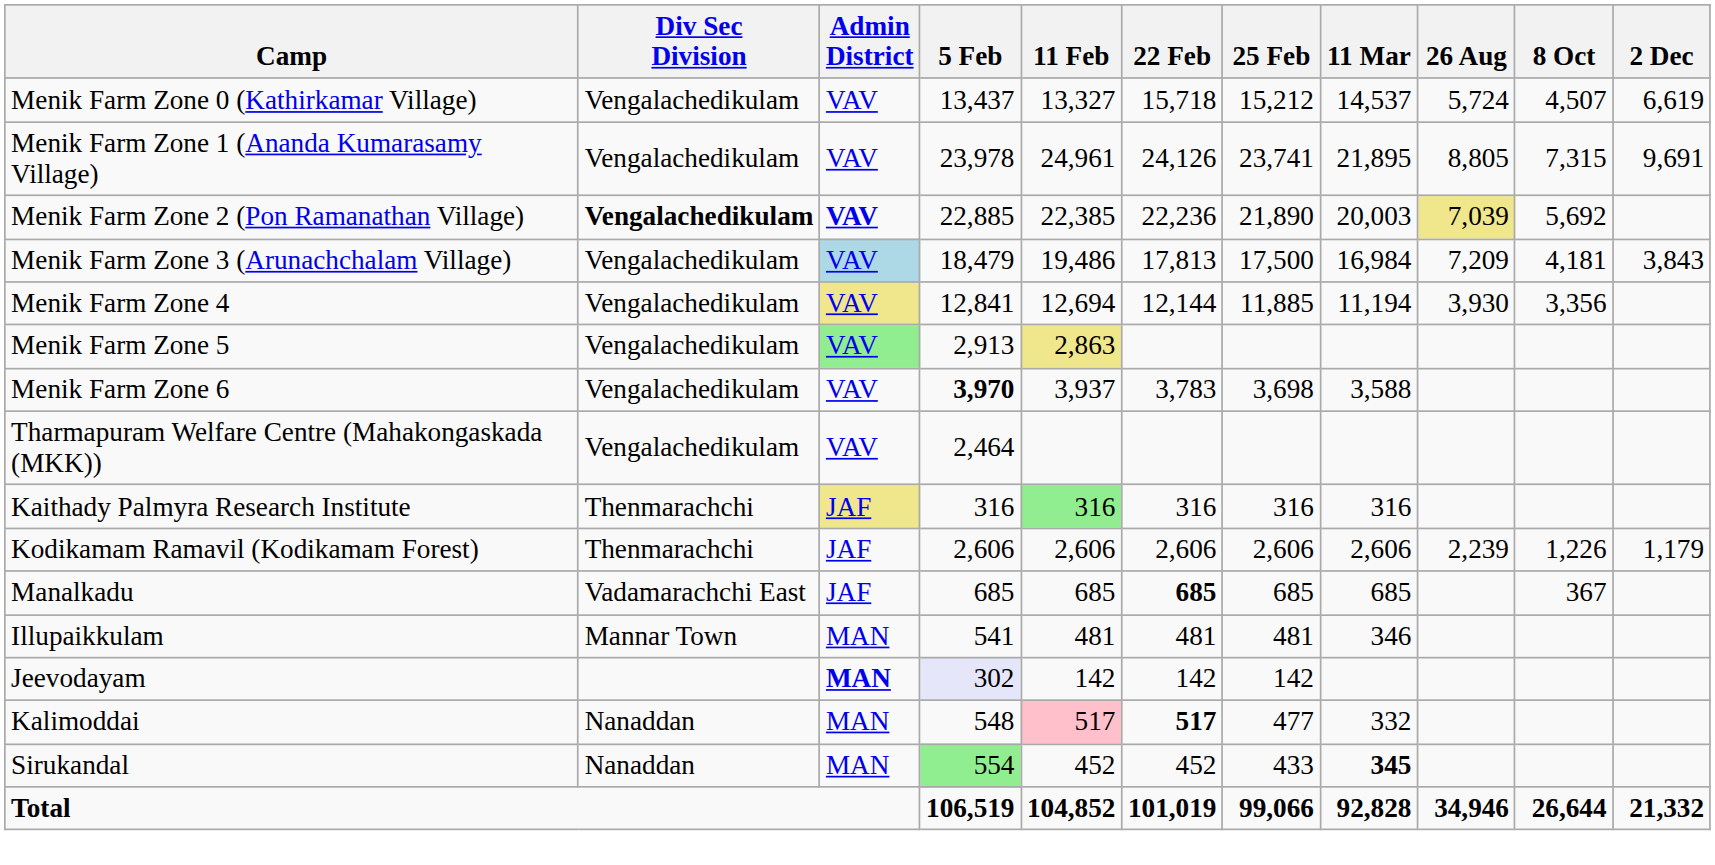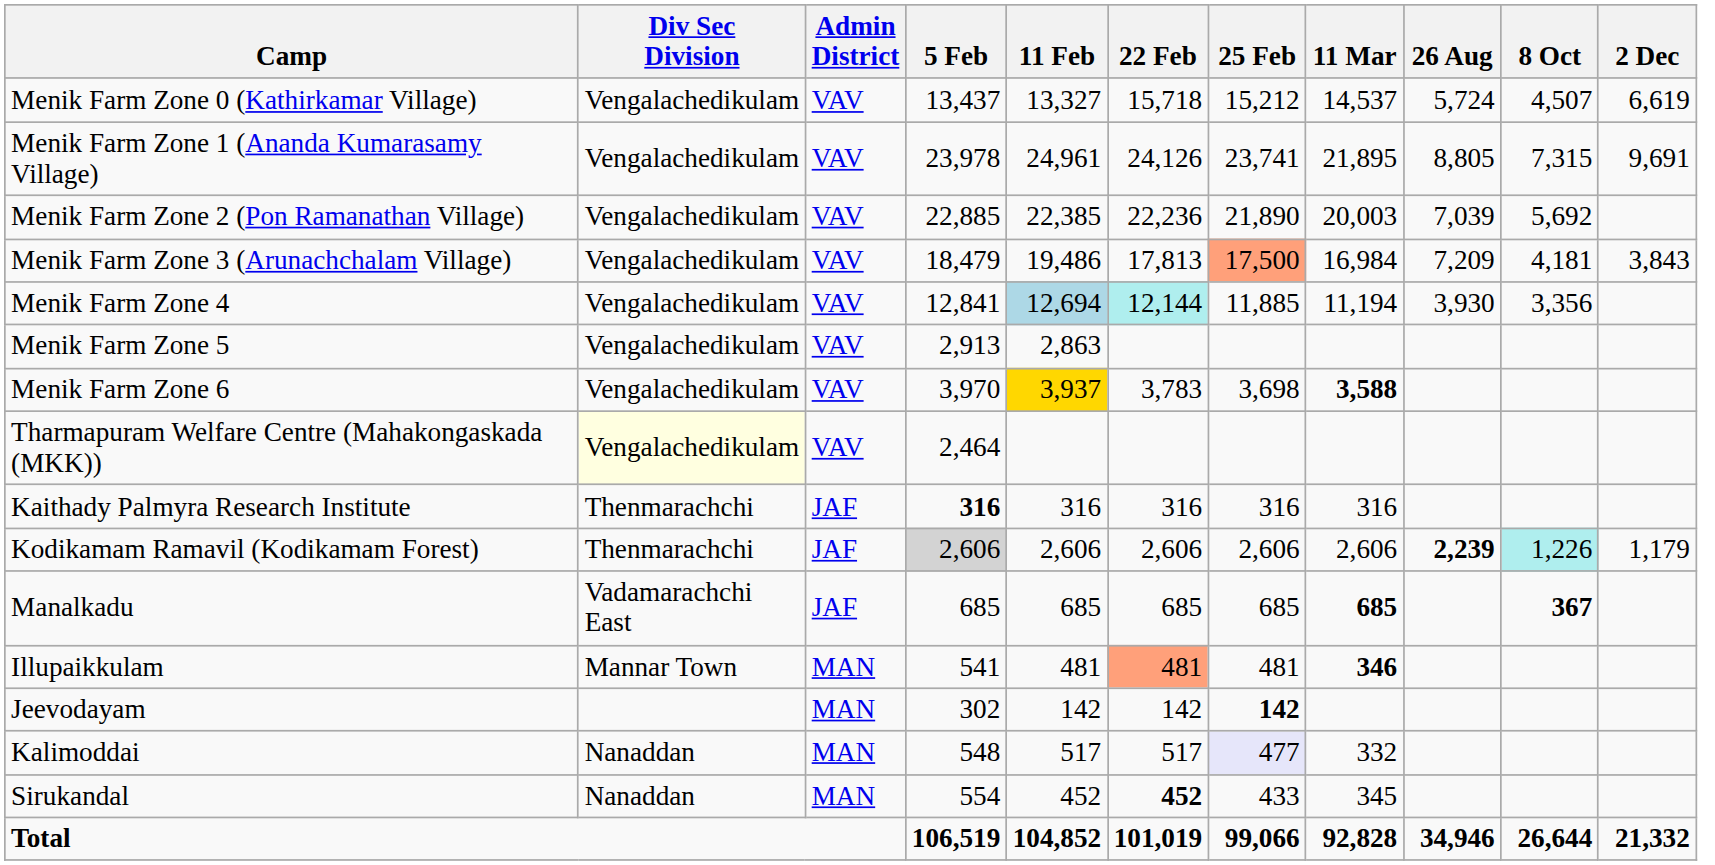(699, 216) bold -> (692, 216) normal
(852, 216) bold -> (838, 216) normal
(1478, 216) khaki background -> (1464, 216) no background
(852, 259) lightblue background -> (838, 259) no background
(1276, 259) no background -> (1262, 259) lightsalmon background
(852, 302) khaki background -> (838, 302) no background
(1078, 302) no background -> (1064, 302) lightblue background
(1179, 302) no background -> (1165, 302) paleturquoise background
(852, 346) lightgreen background -> (838, 346) no background
(1085, 346) khaki background -> (1071, 346) no background
(984, 389) bold -> (970, 389) normal
(1085, 389) no background -> (1071, 389) gold background
(1381, 389) normal -> (1367, 389) bold
(692, 447) no background -> (692, 447) lightyellow background
(849, 506) khaki background -> (834, 506) no background
(994, 506) normal -> (980, 506) bold
(1095, 506) lightgreen background -> (1081, 506) no background
(984, 549) no background -> (970, 549) lightgrey background
(1478, 549) normal -> (1464, 549) bold
(1576, 549) no background -> (1562, 549) paleturquoise background
(1196, 592) bold -> (1182, 607) normal
(1391, 592) normal -> (1377, 607) bold
(1586, 592) normal -> (1572, 607) bold
(1196, 635) no background -> (1182, 666) lightsalmon background
(1391, 635) normal -> (1377, 666) bold
(858, 678) bold -> (843, 709) normal
(994, 678) lavender background -> (980, 709) no background
(1293, 678) normal -> (1279, 709) bold
(1095, 721) pink background -> (1081, 752) no background
(1196, 721) bold -> (1182, 752) normal
(1293, 721) no background -> (1279, 752) lavender background
(994, 764) lightgreen background -> (980, 795) no background
(1196, 764) normal -> (1182, 795) bold
(1391, 764) bold -> (1377, 795) normal
